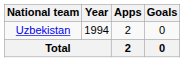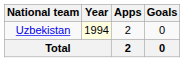(97, 30) no background -> (97, 30) lightyellow background
